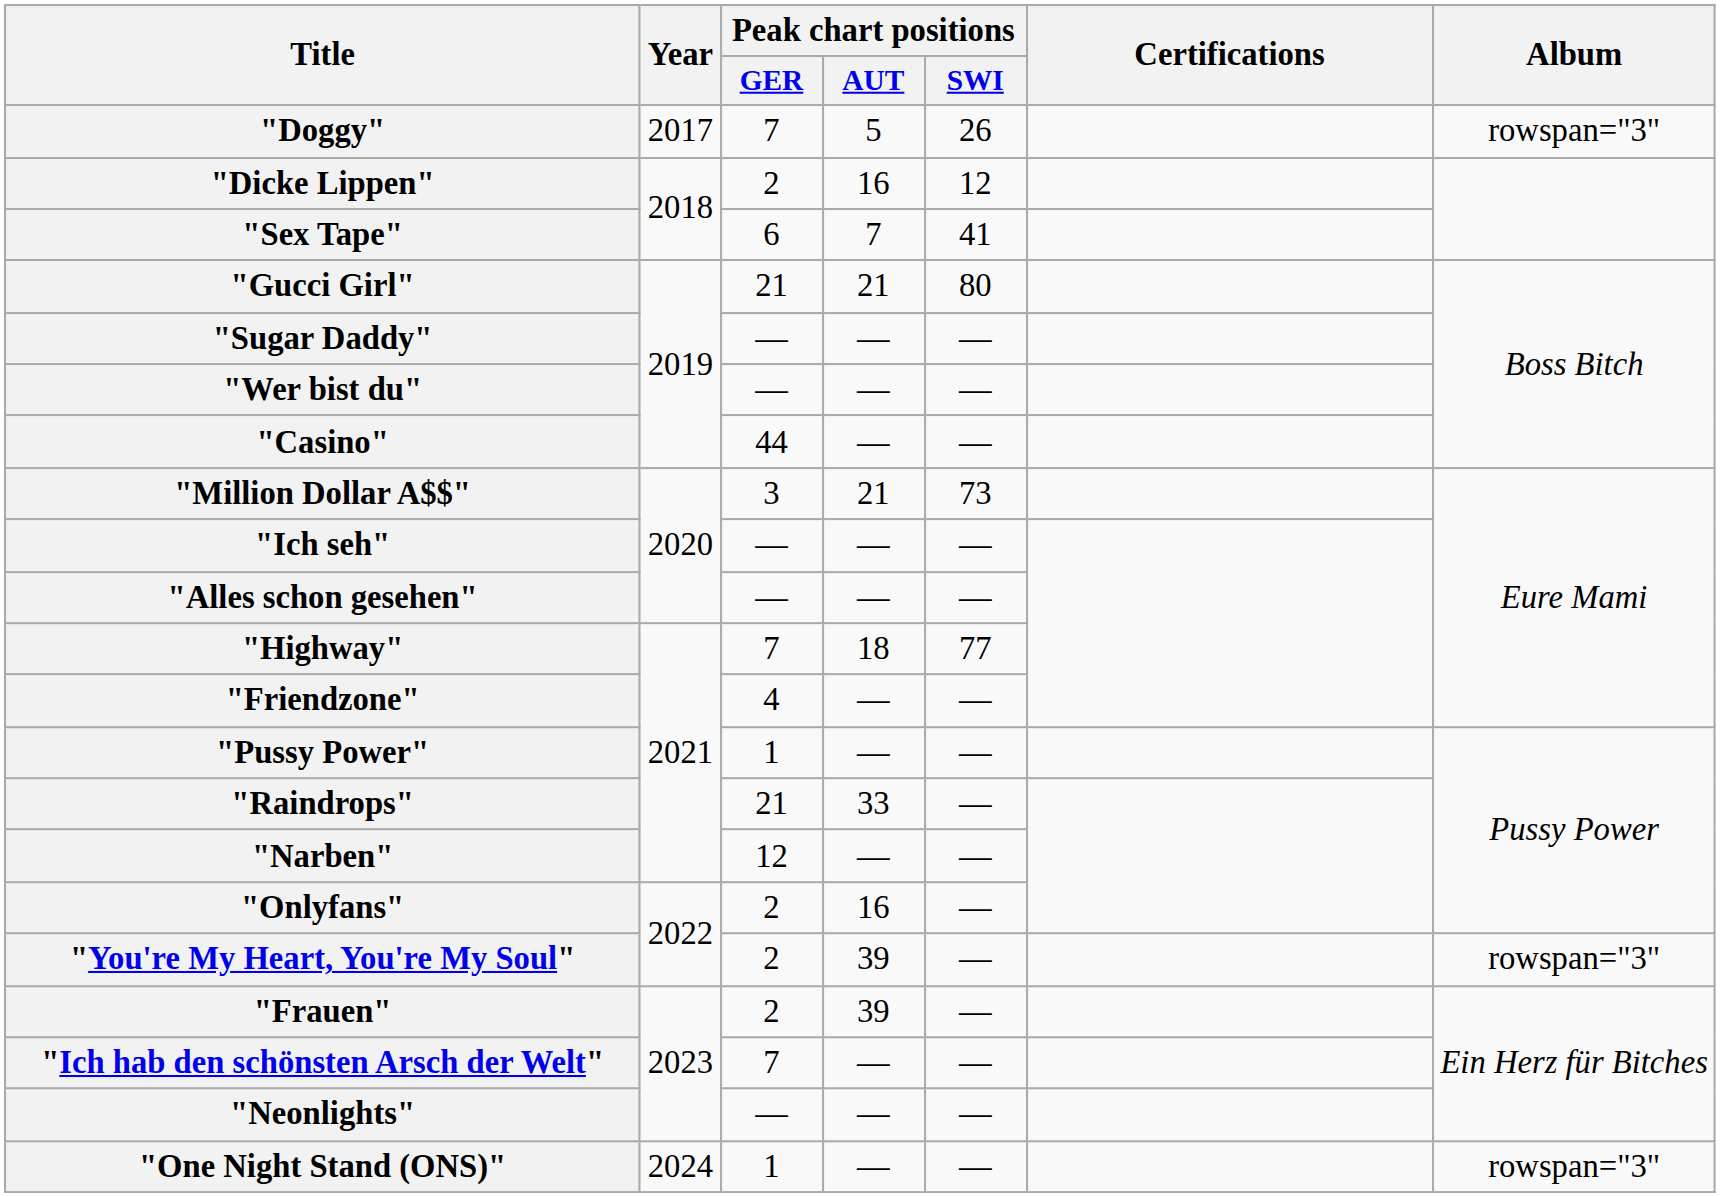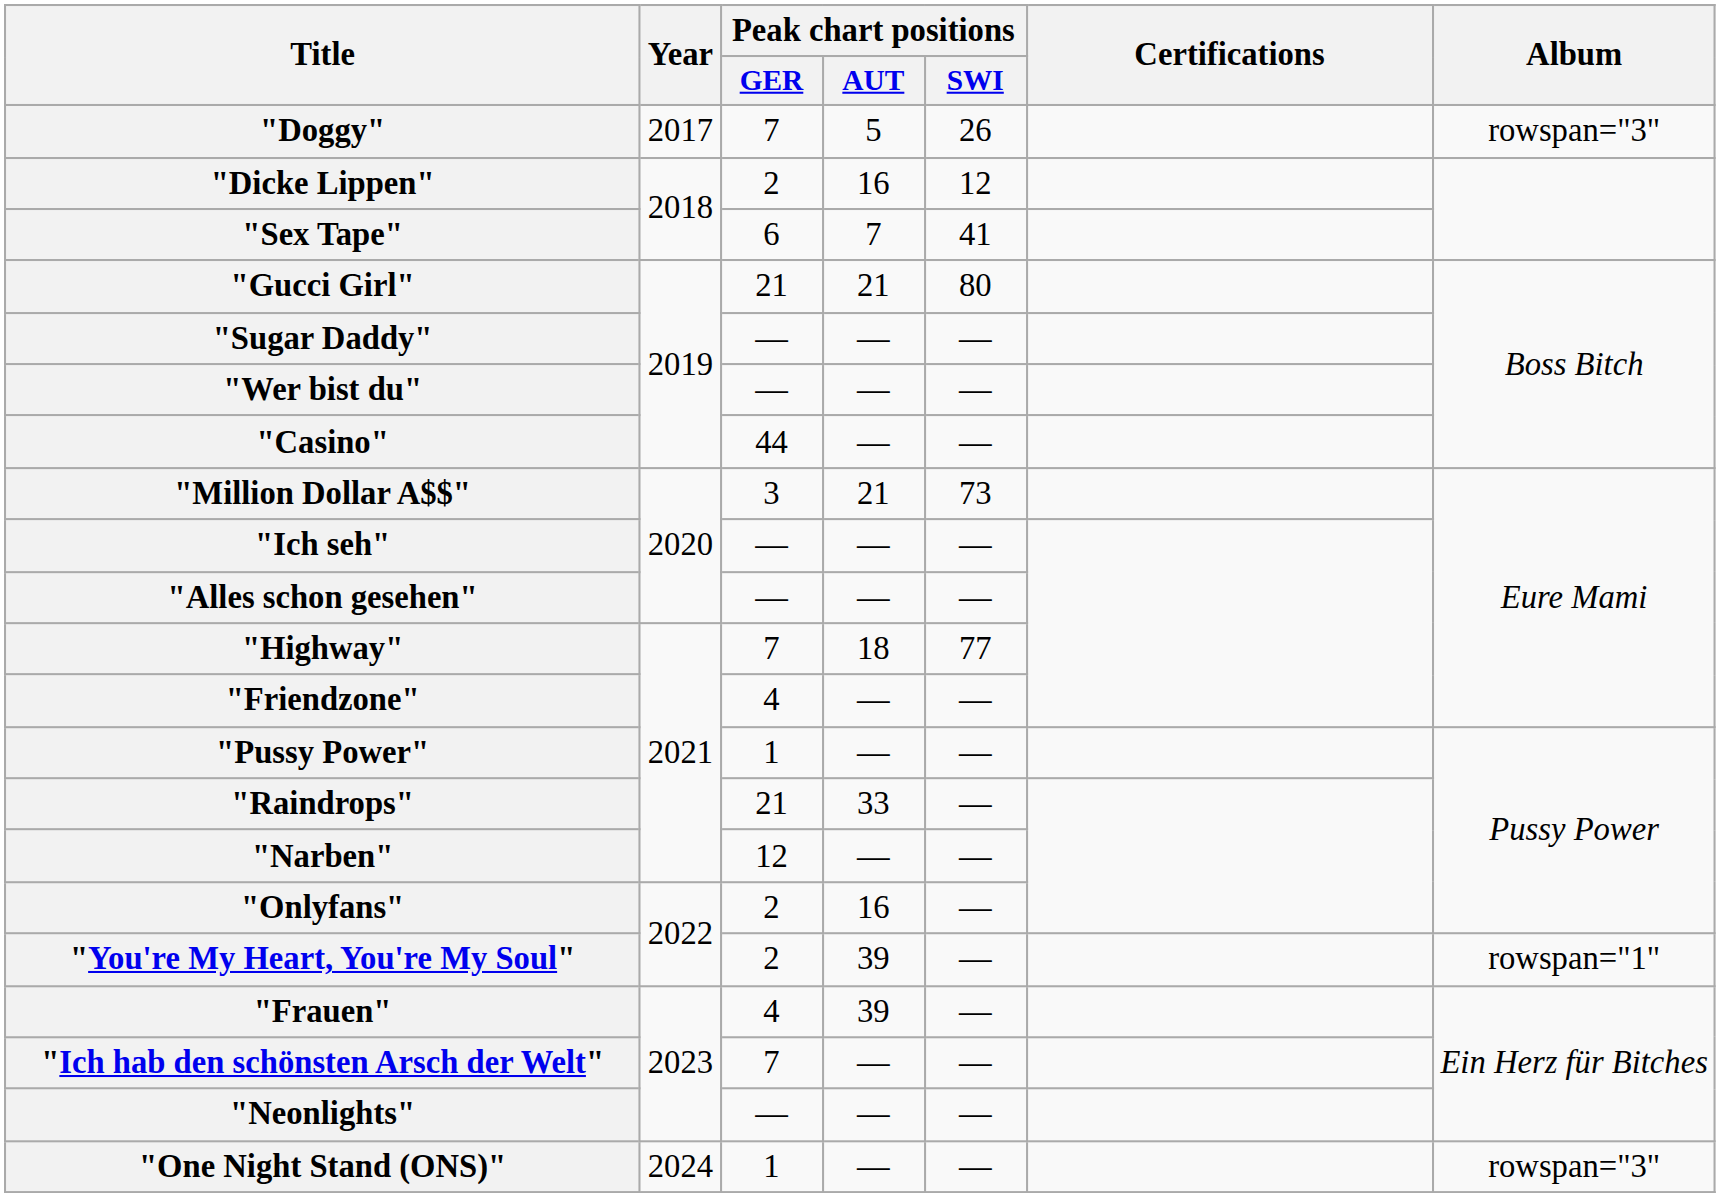(1574, 958) rowspan="3" -> (1574, 958) rowspan="1"
(771, 1010) 2 -> (771, 1010) 4
